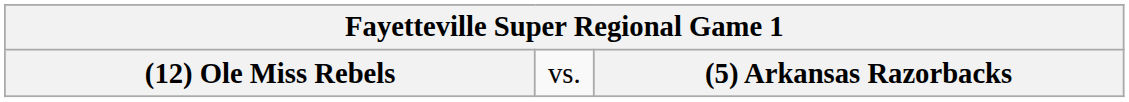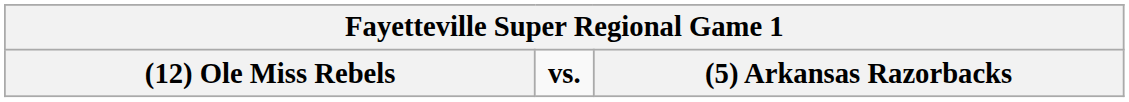(564, 72) normal -> (564, 72) bold
